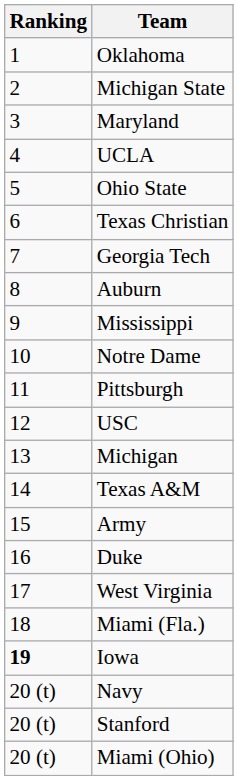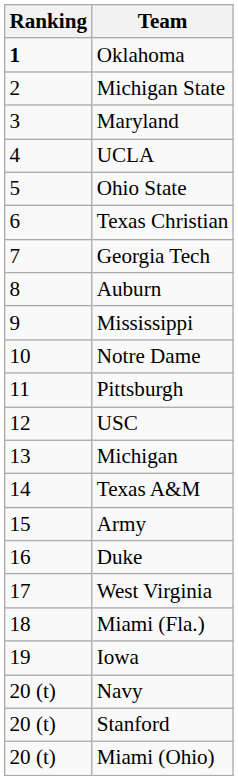(15, 54) normal -> (15, 54) bold
(20, 657) bold -> (20, 657) normal
